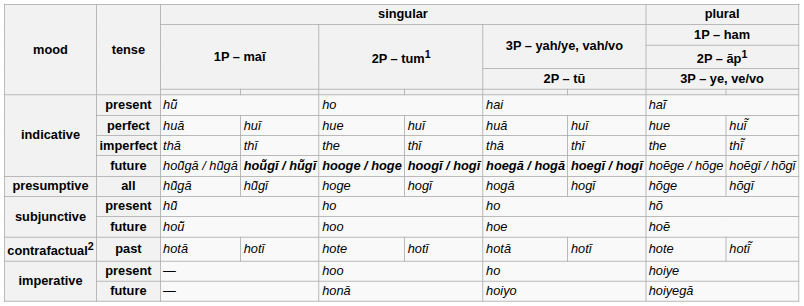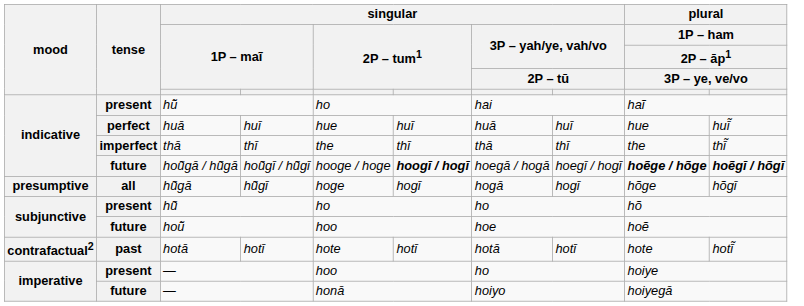(280, 166) bold -> (277, 166) normal
(362, 166) bold -> (353, 166) normal
(526, 166) bold -> (512, 166) normal
(607, 166) bold -> (589, 166) normal
(686, 166) normal -> (667, 166) bold
(762, 166) normal -> (748, 166) bold
